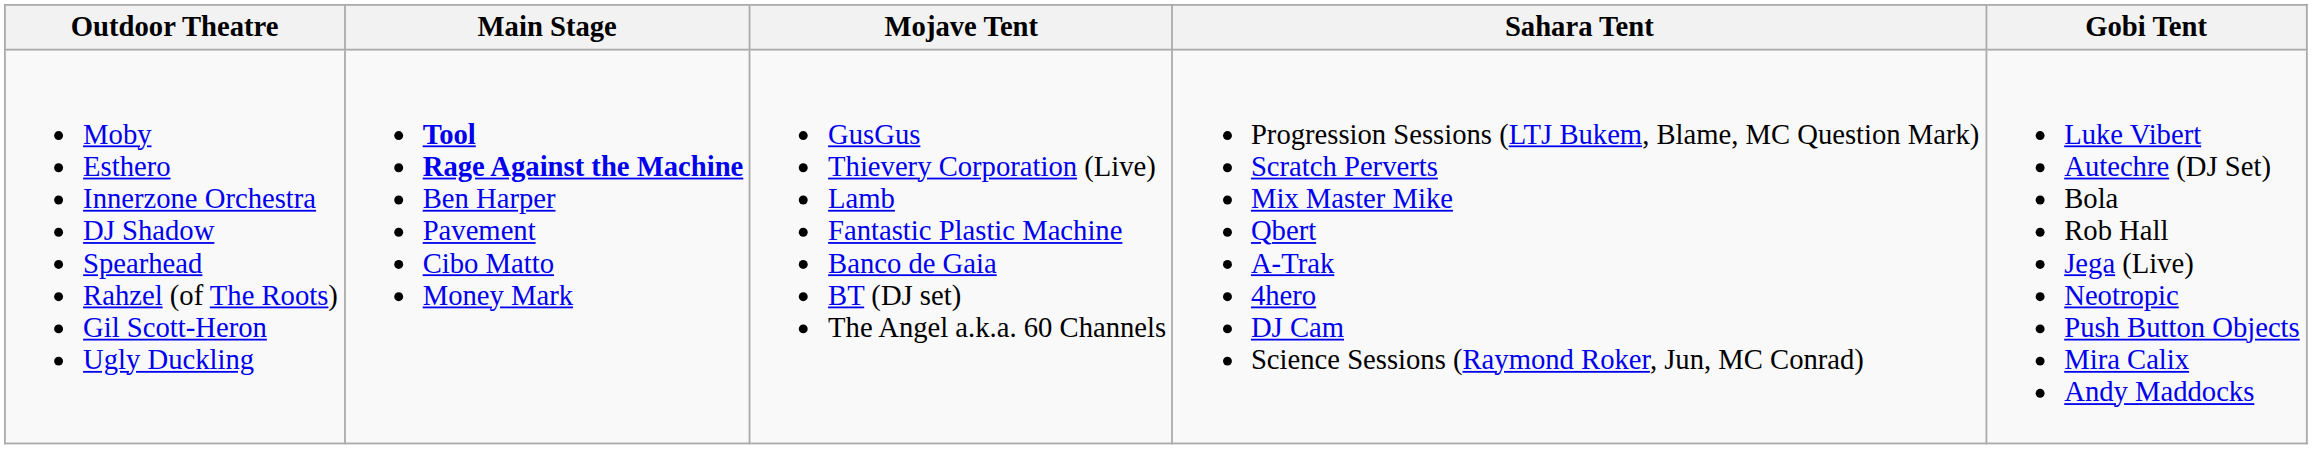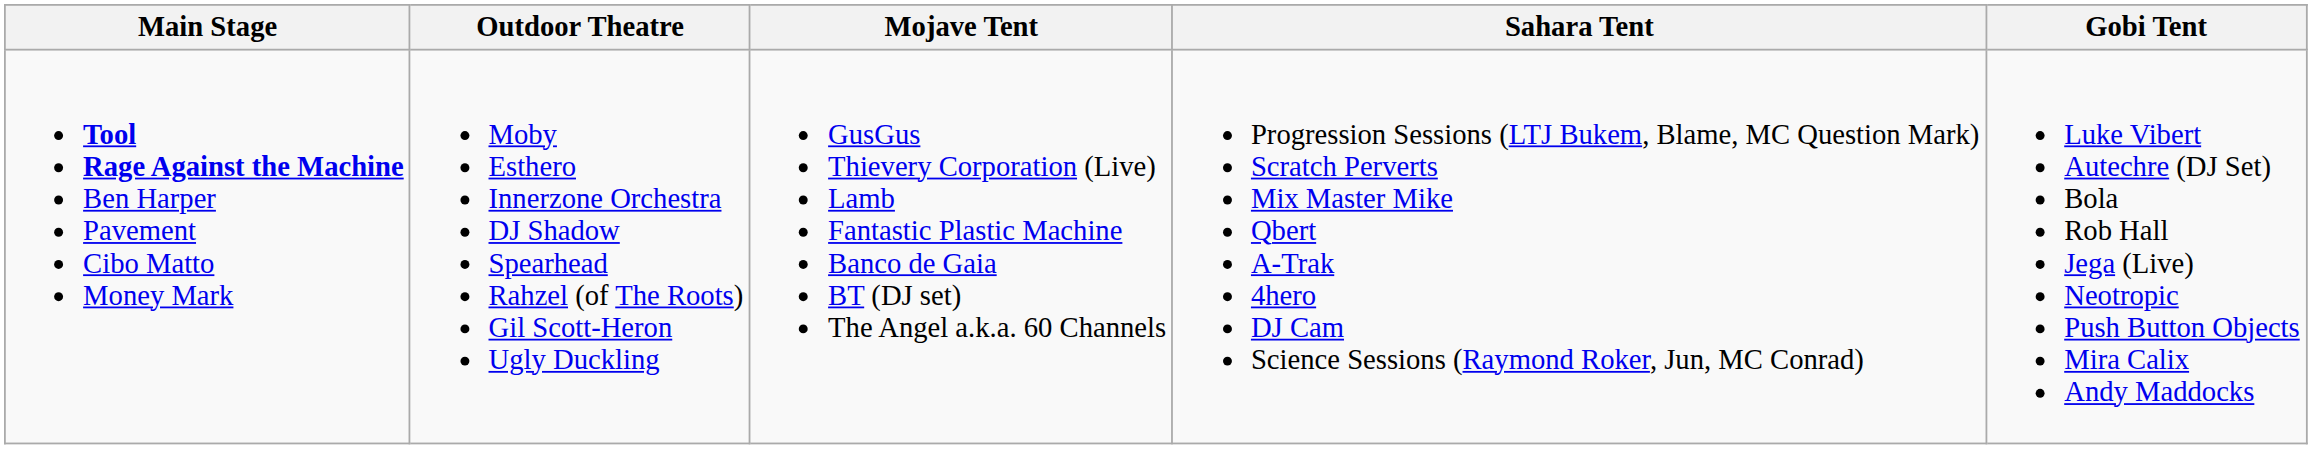columns swapped: (547, 27) <-> (175, 27)
